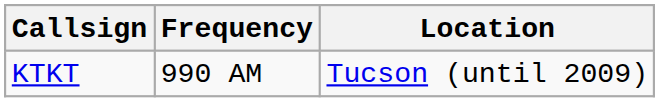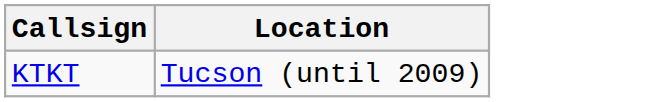- column: (237, 28)
